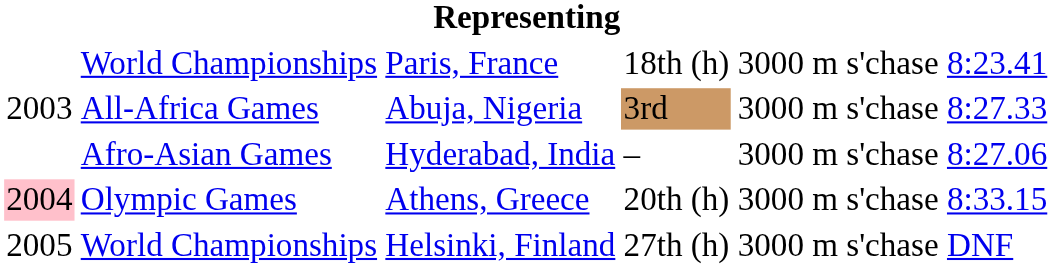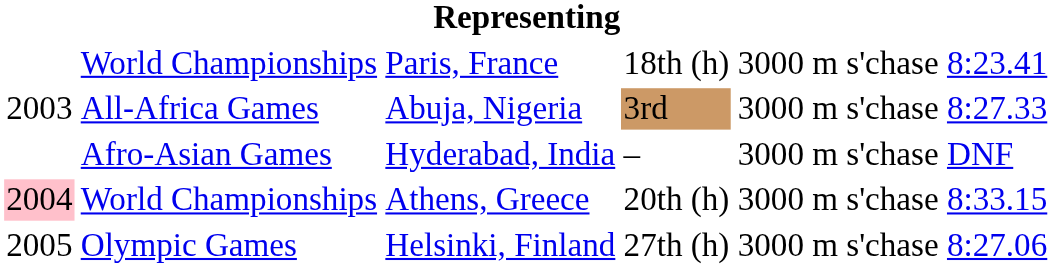(997, 153) 8:27.06 -> (980, 153) DNF
(189, 199) Olympic Games -> (229, 199) World Championships
(229, 245) World Championships -> (189, 245) Olympic Games
(980, 245) DNF -> (997, 245) 8:27.06
